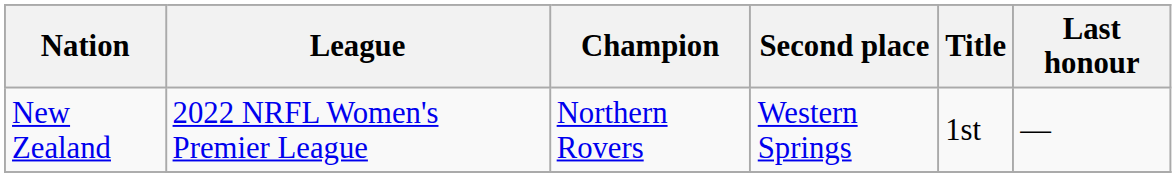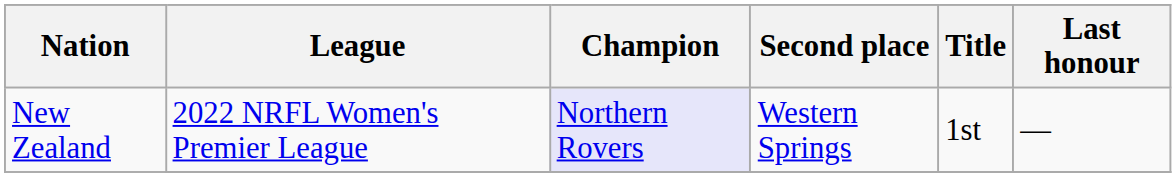(612, 129) no background -> (612, 129) lavender background
